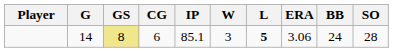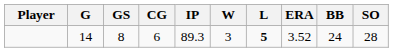(121, 36) khaki background -> (121, 36) no background
(193, 36) 85.1 -> (193, 36) 89.3
(299, 36) 3.06 -> (299, 36) 3.52
